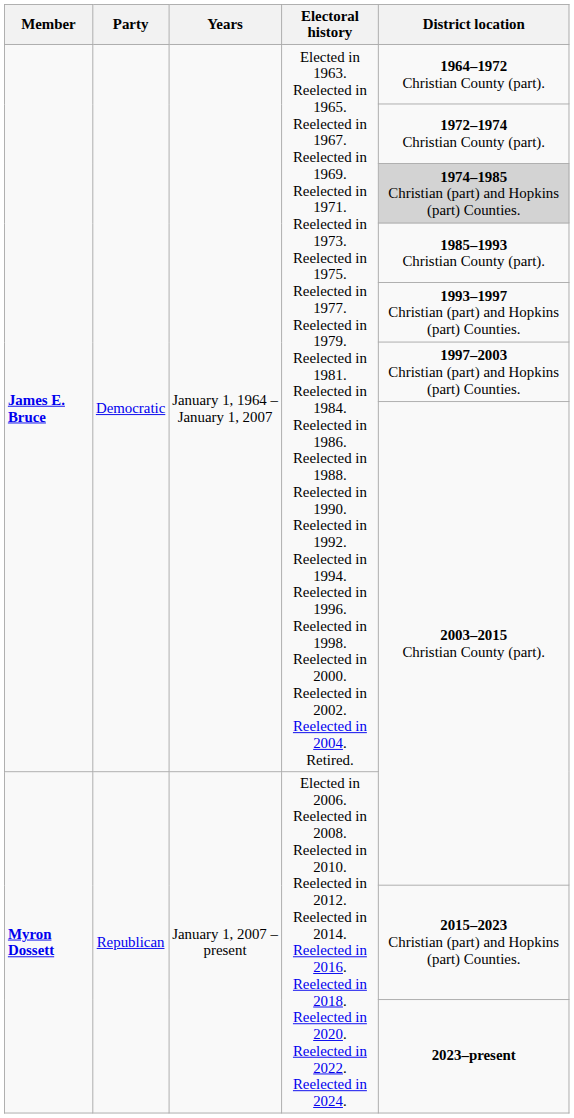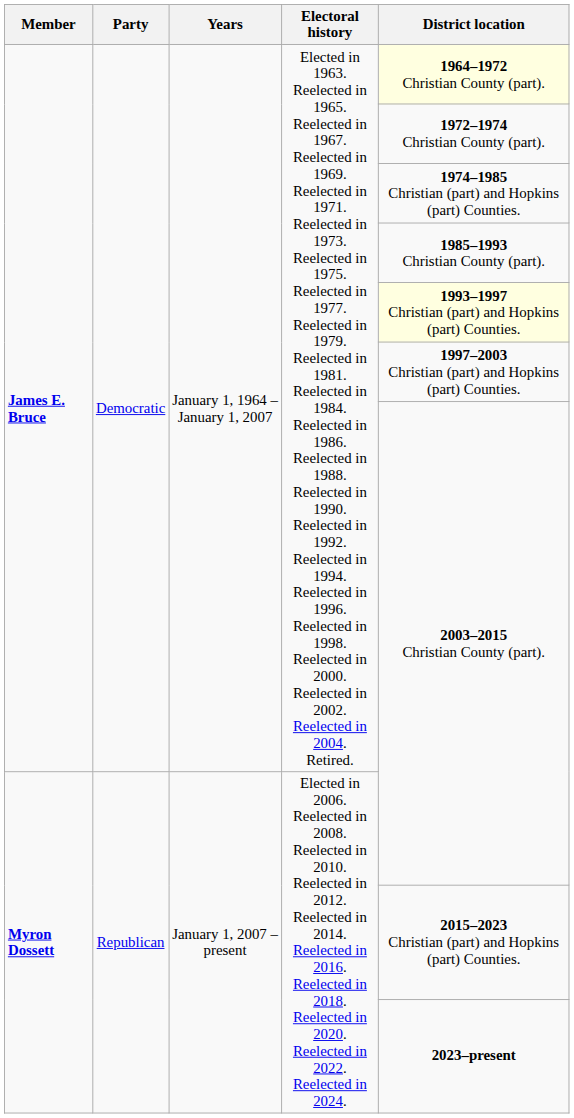(474, 74) no background -> (474, 74) lightyellow background
(474, 193) lightgrey background -> (474, 193) no background
(474, 312) no background -> (474, 312) lightyellow background
